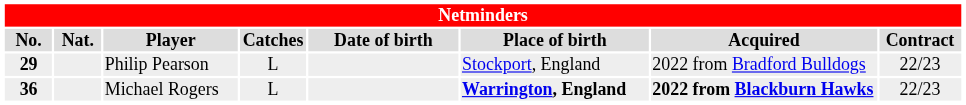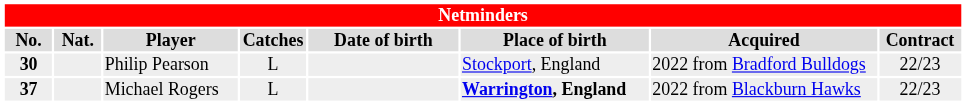(29, 64) 29 -> (29, 64) 30
(29, 89) 36 -> (29, 89) 37
(763, 89) bold -> (757, 89) normal
